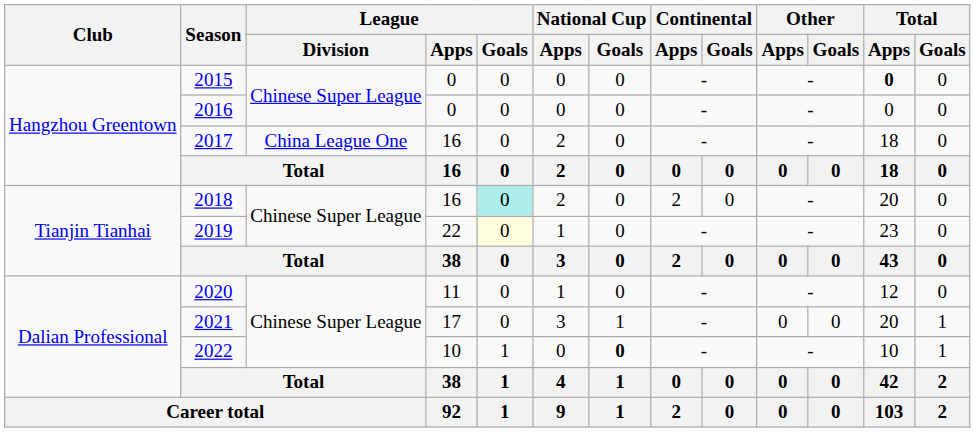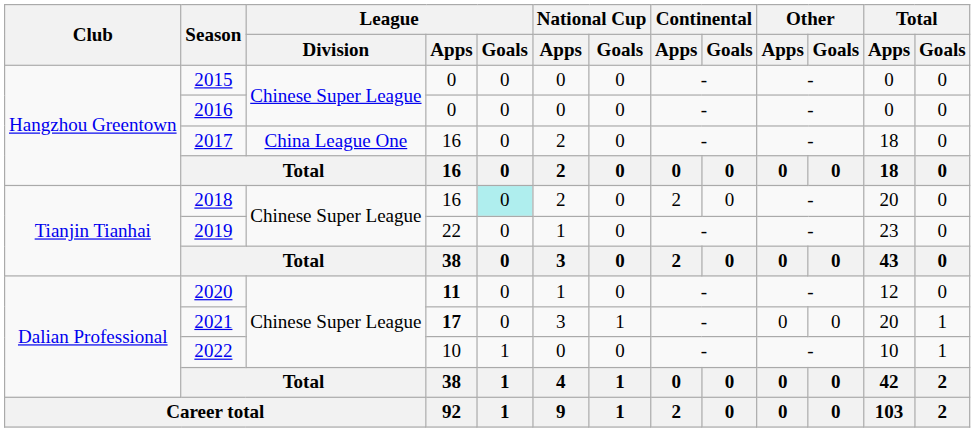(889, 79) bold -> (889, 79) normal
(505, 230) lightyellow background -> (505, 230) no background
(451, 291) normal -> (451, 291) bold
(451, 321) normal -> (451, 321) bold
(620, 351) bold -> (620, 351) normal
